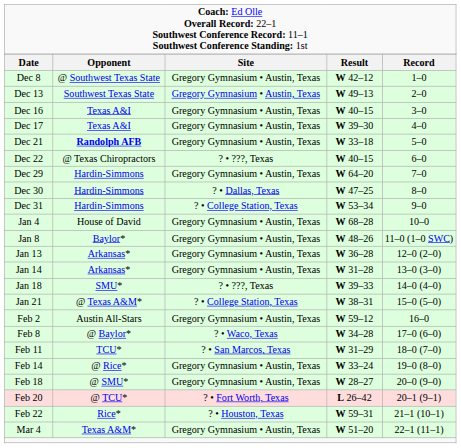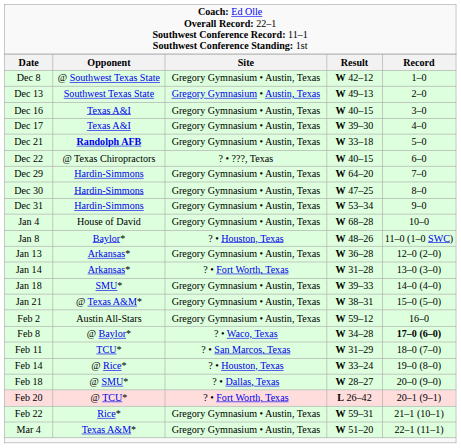(246, 190) ? • Dallas, Texas -> (246, 190) Gregory Gymnasium • Austin, Texas
(246, 206) ? • College Station, Texas -> (246, 206) Gregory Gymnasium • Austin, Texas
(246, 238) Gregory Gymnasium • Austin, Texas -> (246, 238) ? • Houston, Texas
(246, 270) Gregory Gymnasium • Austin, Texas -> (246, 270) ? • Fort Worth, Texas
(246, 286) ? • ???, Texas -> (246, 286) Gregory Gymnasium • Austin, Texas
(246, 302) ? • College Station, Texas -> (246, 302) Gregory Gymnasium • Austin, Texas
(419, 334) normal -> (419, 334) bold
(246, 366) Gregory Gymnasium • Austin, Texas -> (246, 366) ? • Houston, Texas
(246, 382) Gregory Gymnasium • Austin, Texas -> (246, 382) ? • Dallas, Texas
(246, 414) ? • Houston, Texas -> (246, 414) Gregory Gymnasium • Austin, Texas
